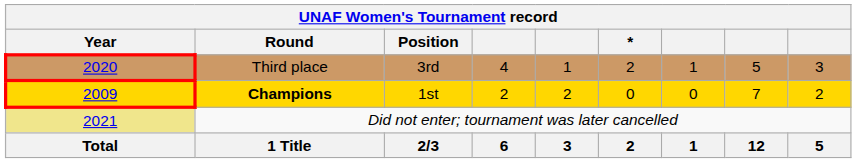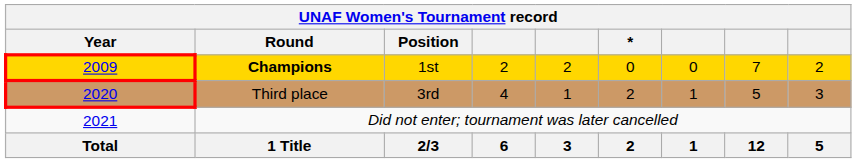rows swapped: (290, 94) <-> (290, 68)
(100, 121) khaki background -> (100, 121) no background
